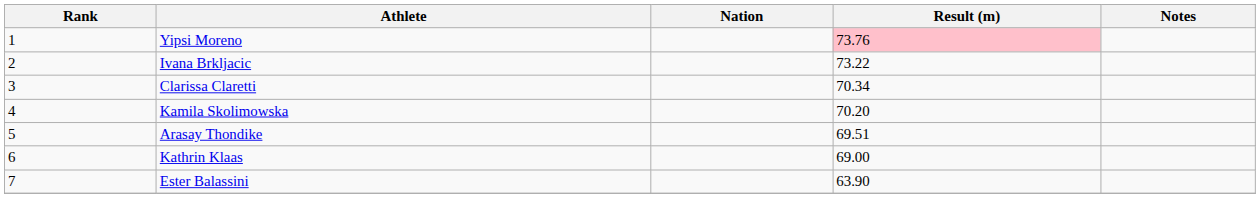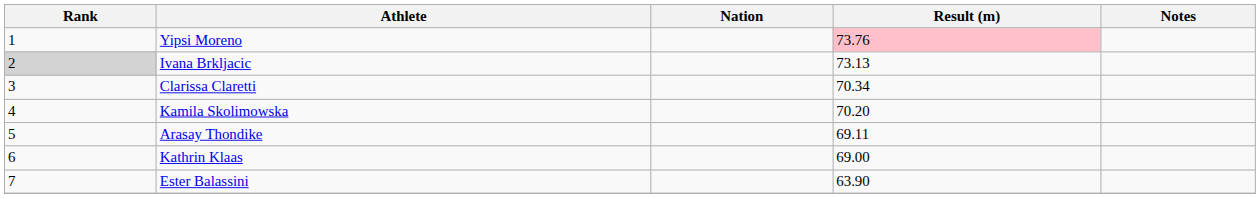(12, 63) no background -> (12, 63) lightgrey background
(853, 63) 73.22 -> (853, 63) 73.13
(853, 134) 69.51 -> (853, 134) 69.11
